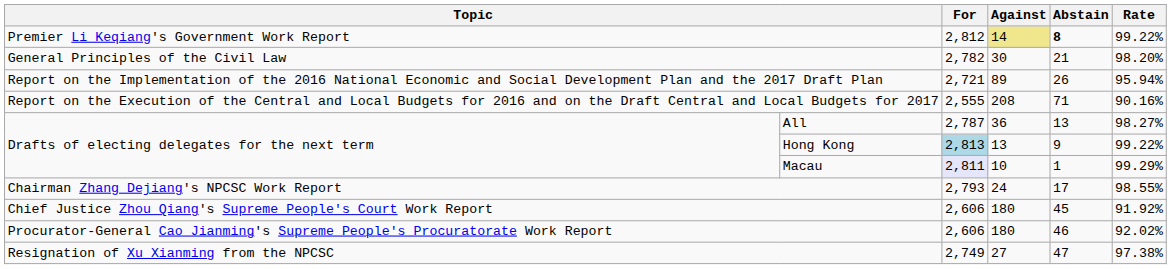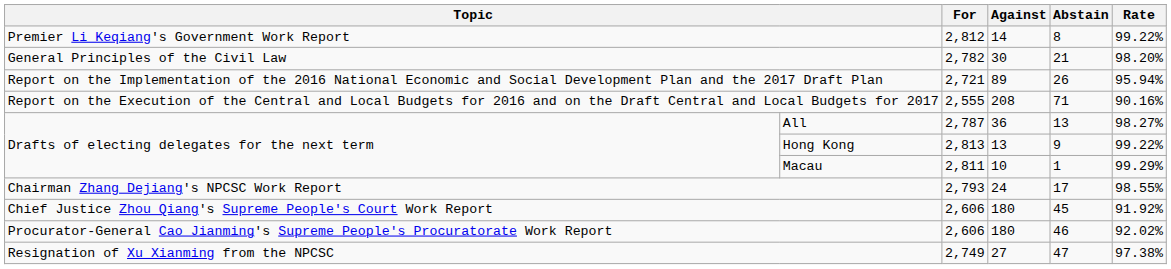(999, 37) khaki background -> (999, 37) no background
(1057, 37) bold -> (1057, 37) normal
(965, 145) lightblue background -> (965, 145) no background
(965, 167) lavender background -> (965, 167) no background
